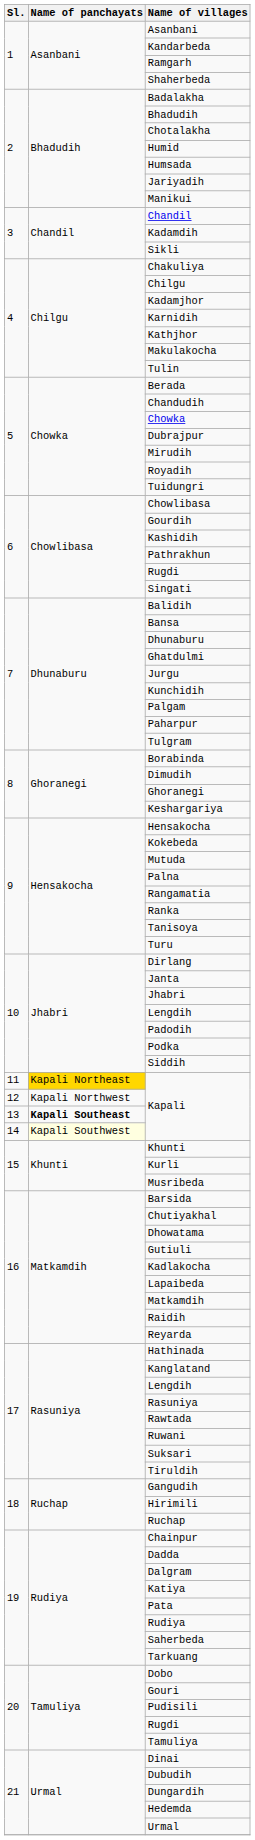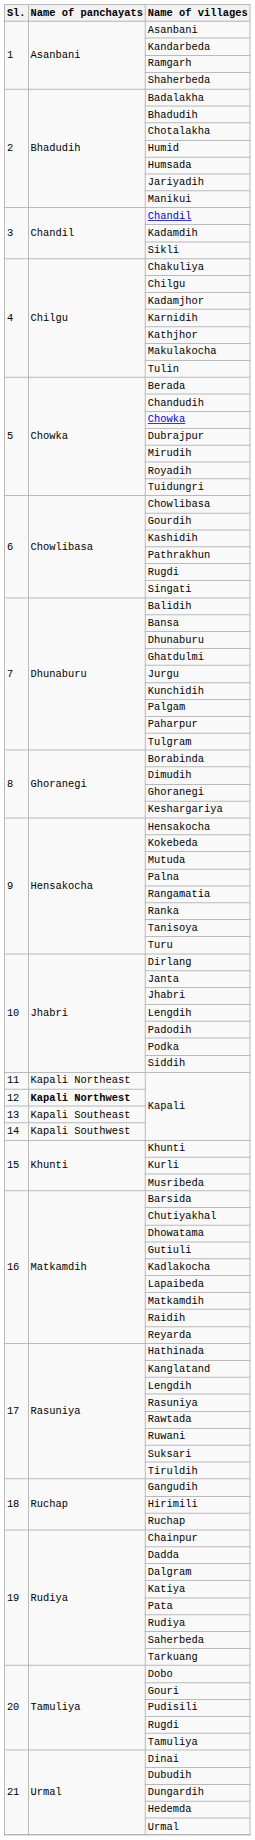(80, 1081) gold background -> (80, 1081) no background
(80, 1098) normal -> (80, 1098) bold
(80, 1115) bold -> (80, 1115) normal
(80, 1132) lightyellow background -> (80, 1132) no background
